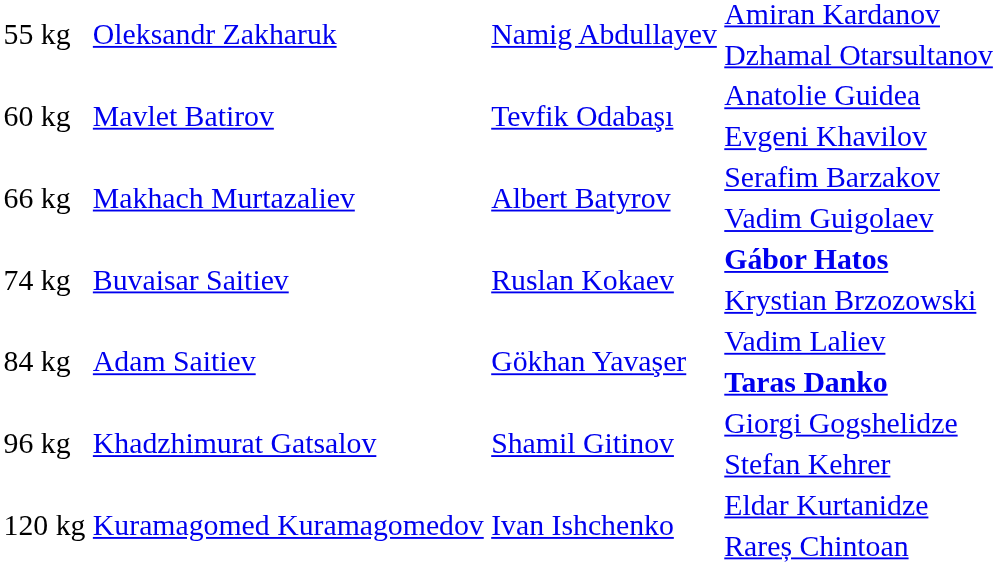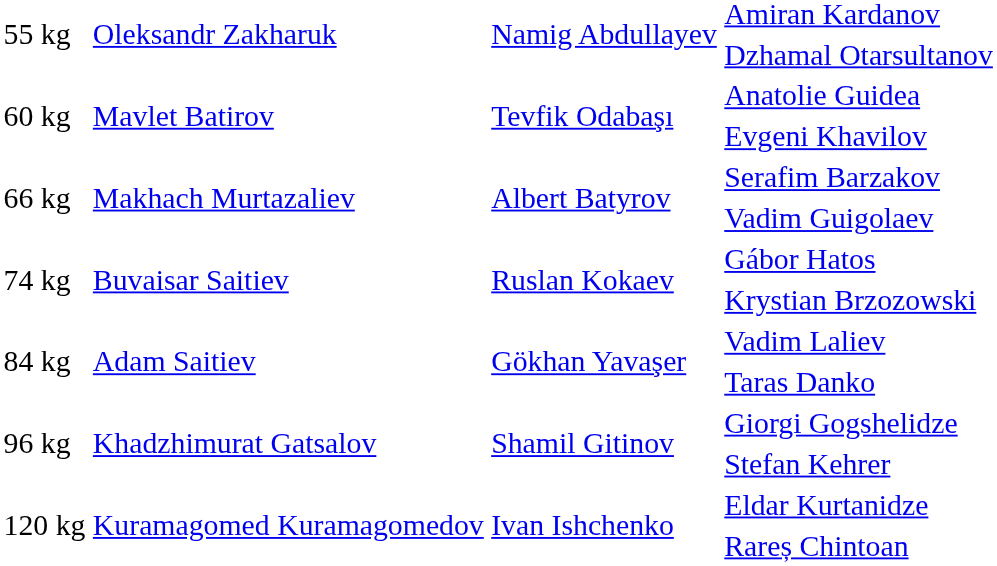(806, 259) bold -> (800, 259) normal
(806, 382) bold -> (800, 382) normal
